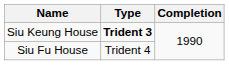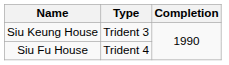(128, 32) bold -> (126, 32) normal
